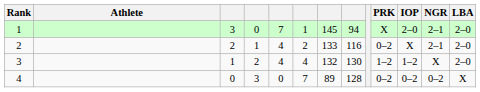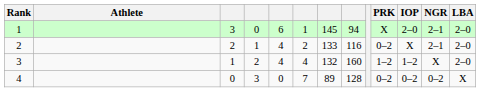(281, 29) 7 -> (281, 29) 6
(354, 62) 130 -> (354, 62) 160
